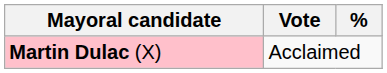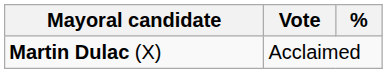(85, 52) pink background -> (85, 52) no background
